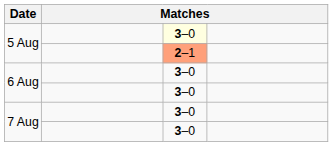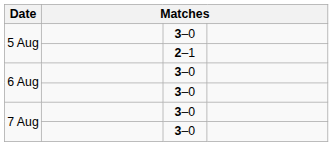(185, 33) lightyellow background -> (185, 33) no background
(185, 53) lightsalmon background -> (185, 53) no background
